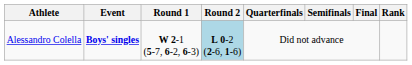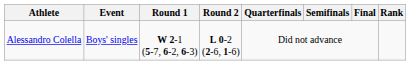(112, 40) bold -> (112, 40) normal
(222, 46) lightblue background -> (221, 46) no background
